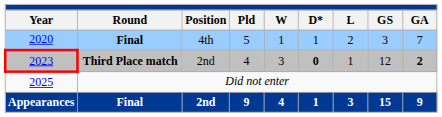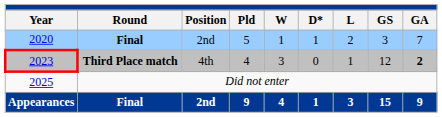(206, 40) 4th -> (206, 40) 2nd
(206, 61) 2nd -> (206, 61) 4th
(316, 61) bold -> (316, 61) normal
